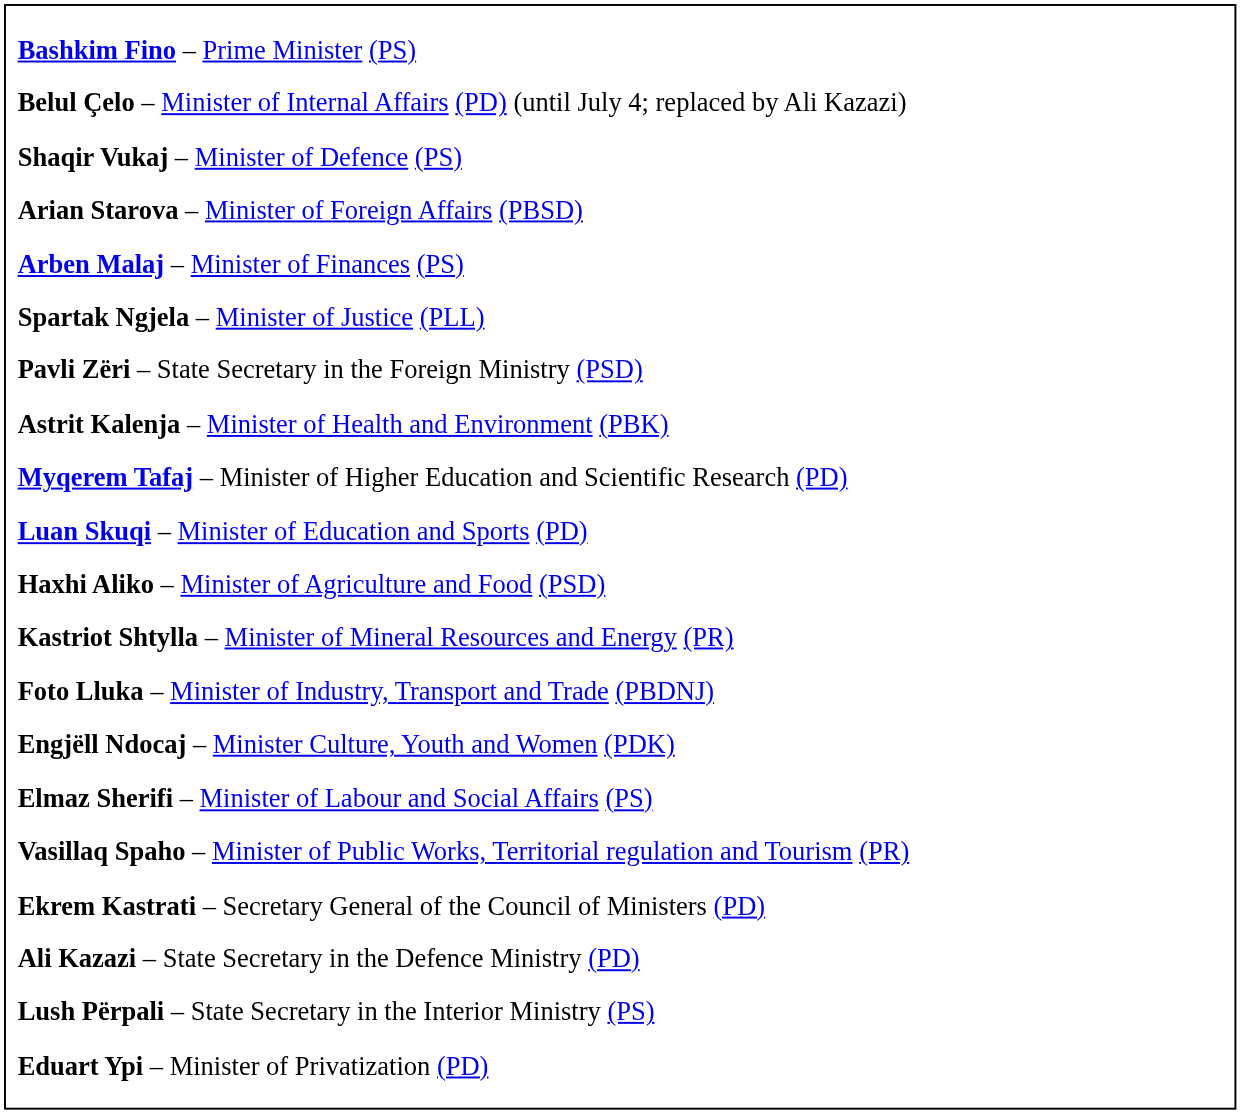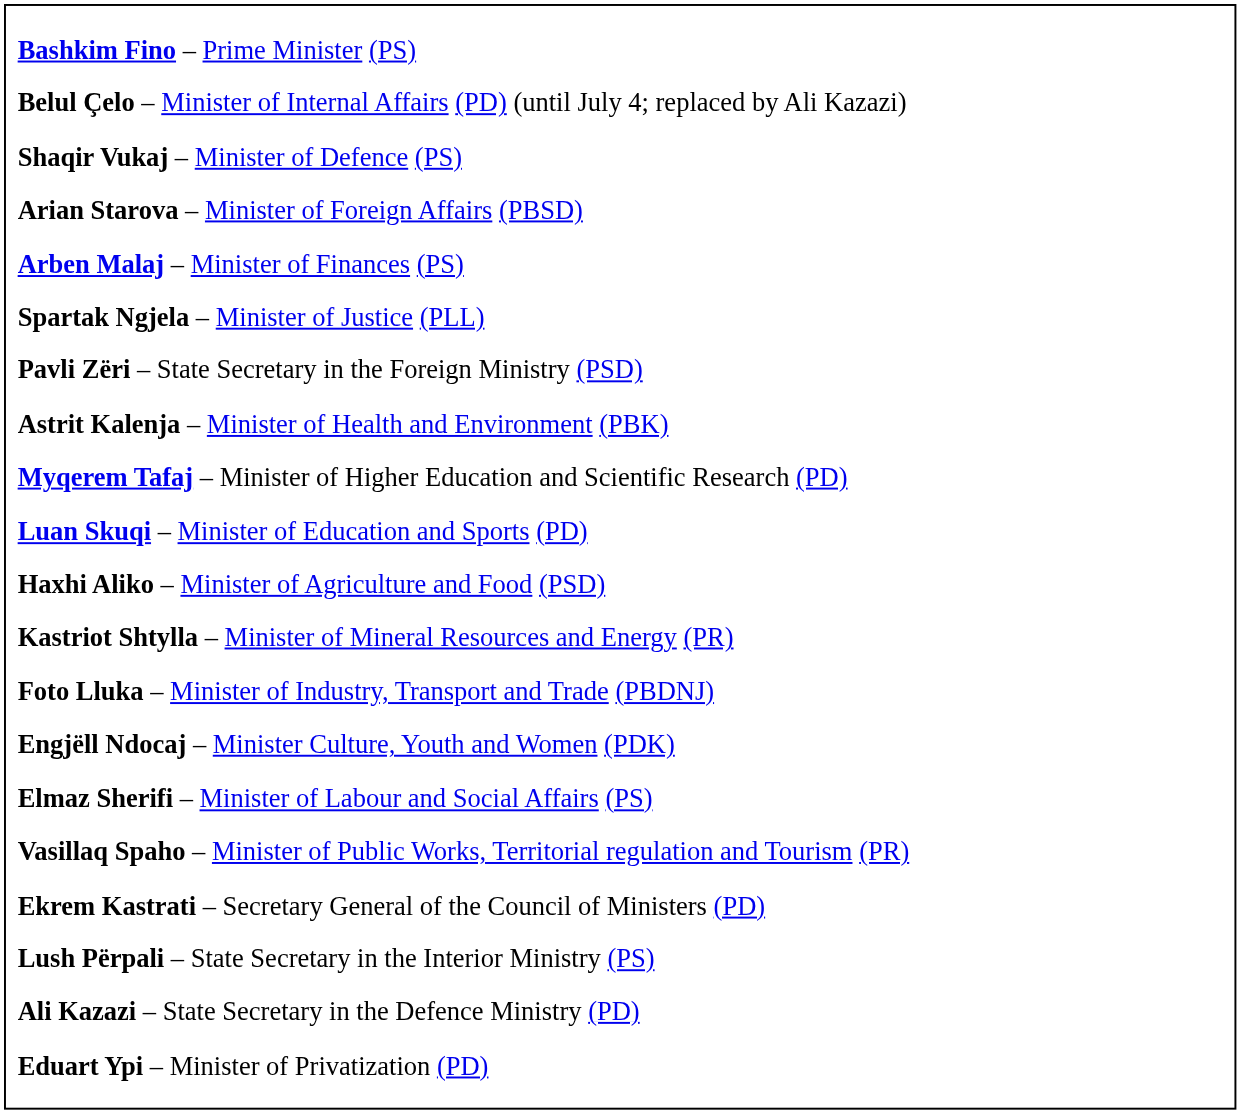(329, 958) Ali Kazazi – State Secretary in the Defence Ministry (PD) -> (336, 958) Lush Përpali – State Secretary in the Interior Ministry (PS)
(336, 1012) Lush Përpali – State Secretary in the Interior Ministry (PS) -> (329, 1012) Ali Kazazi – State Secretary in the Defence Ministry (PD)
